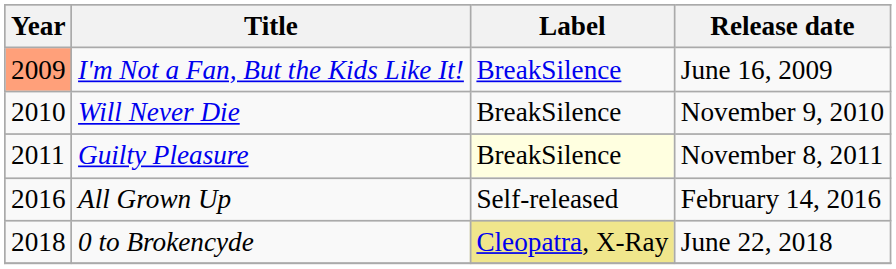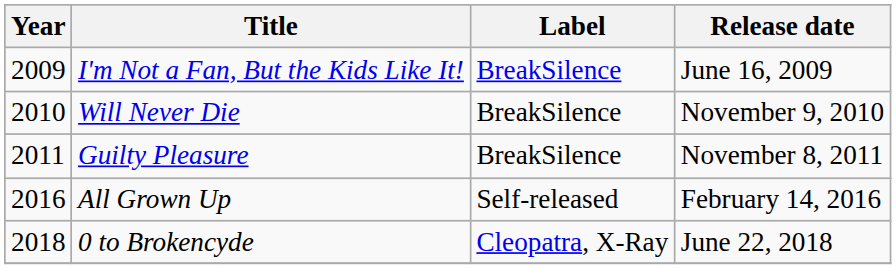(38, 69) lightsalmon background -> (38, 69) no background
(549, 155) lightyellow background -> (549, 155) no background
(572, 241) khaki background -> (572, 241) no background
